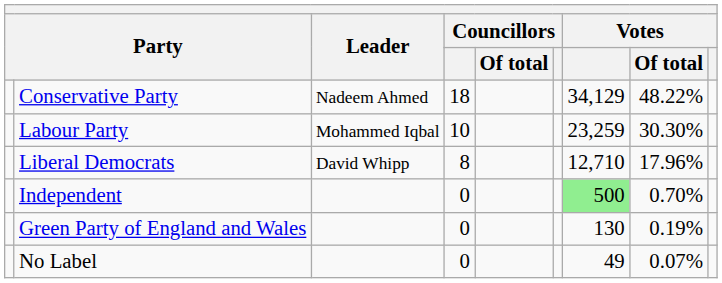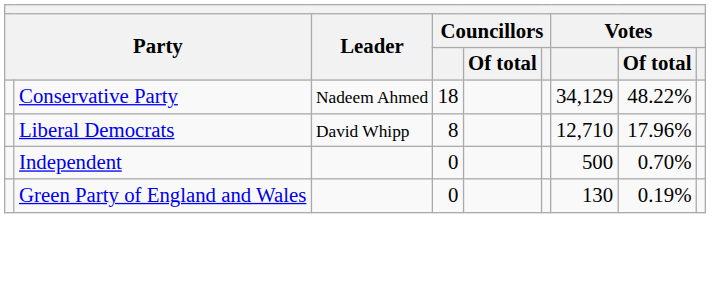- row: (74, 129)
(609, 195) lightgreen background -> (598, 162) no background
- row: (58, 261)
